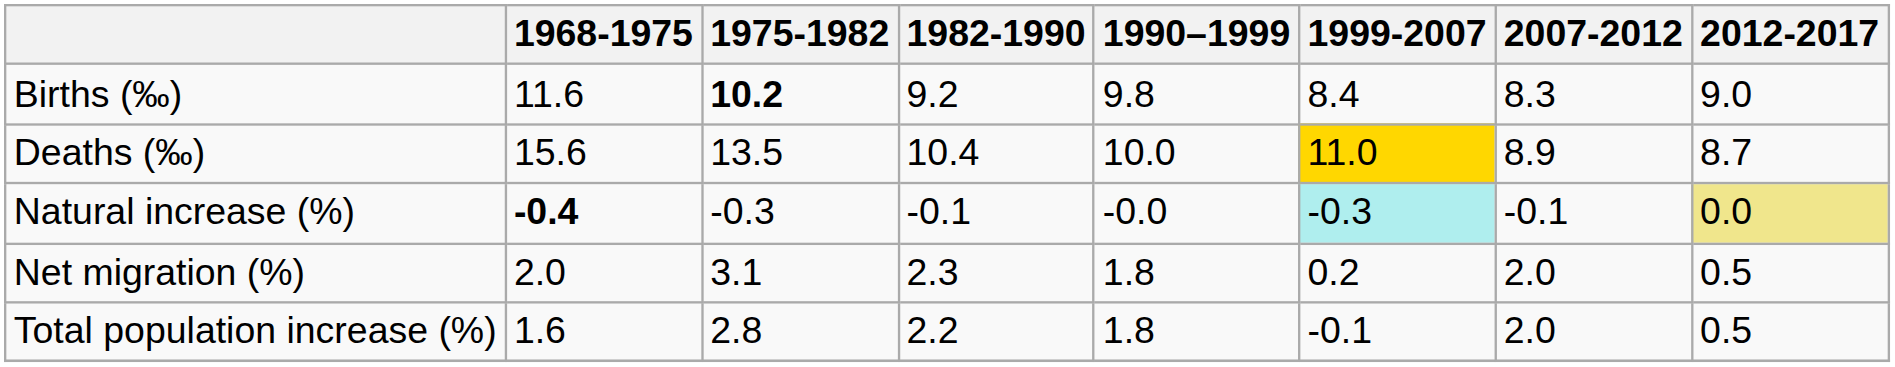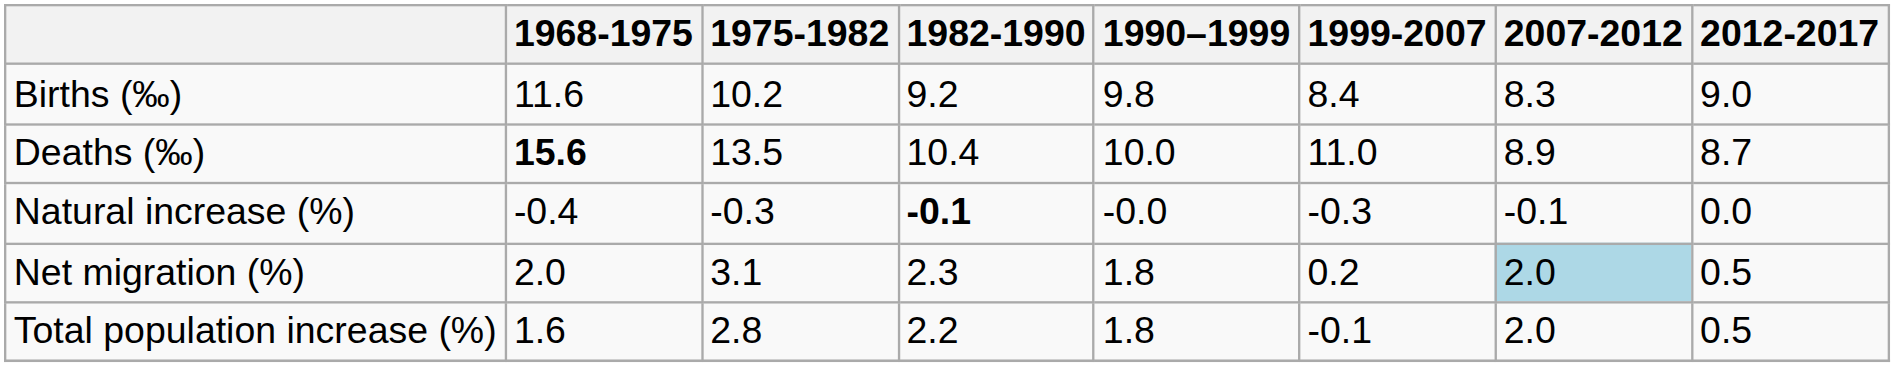(747, 93) bold -> (747, 93) normal
(550, 152) normal -> (550, 152) bold
(1343, 152) gold background -> (1343, 152) no background
(546, 212) bold -> (546, 212) normal
(939, 212) normal -> (939, 212) bold
(1340, 212) paleturquoise background -> (1340, 212) no background
(1726, 212) khaki background -> (1726, 212) no background
(1530, 271) no background -> (1530, 271) lightblue background
